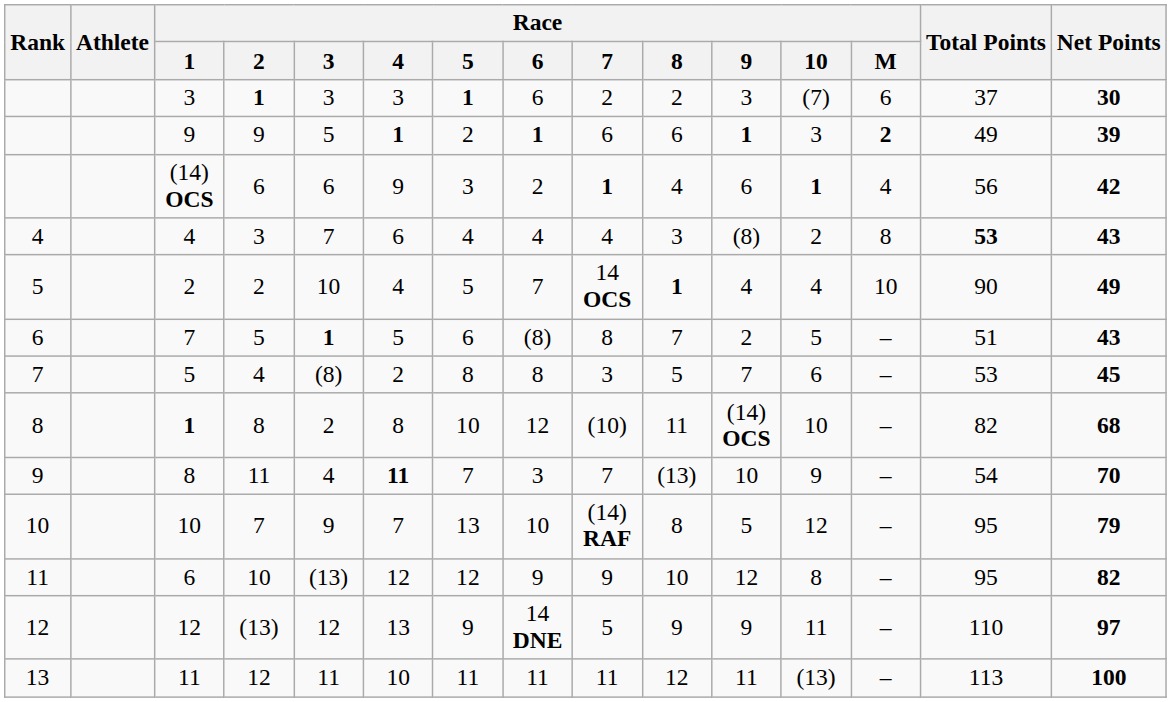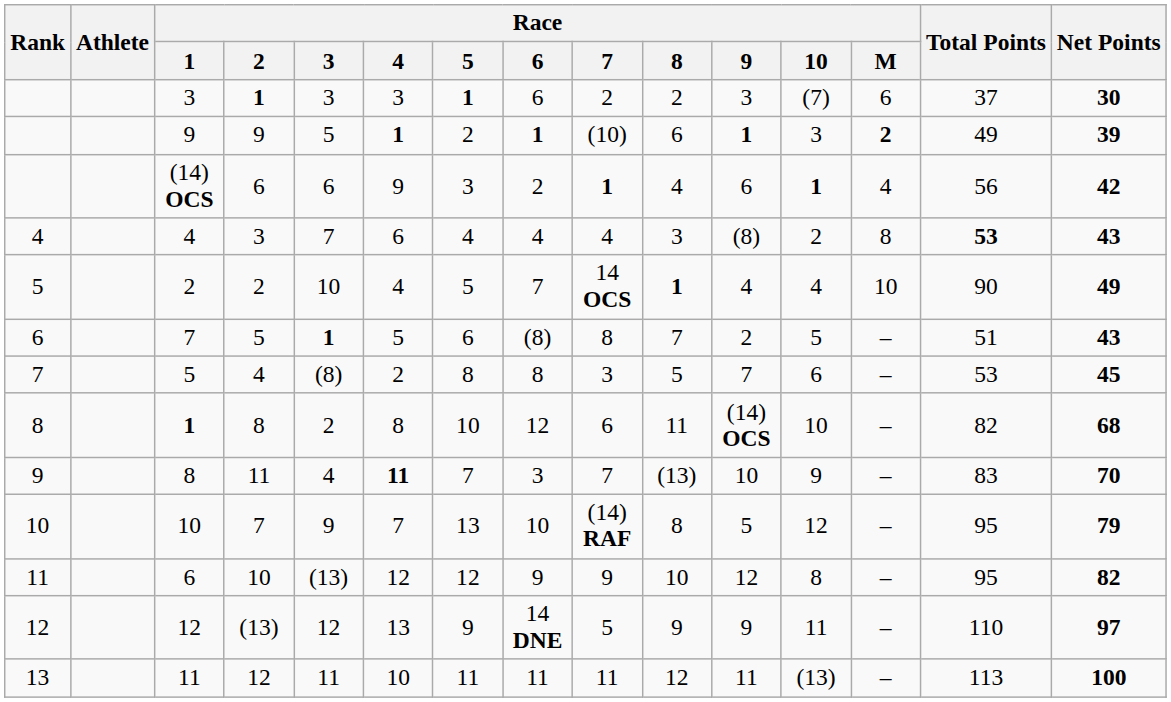(607, 135) 6 -> (607, 135) (10)
(607, 425) (10) -> (607, 425) 6
(986, 475) 54 -> (986, 475) 83
